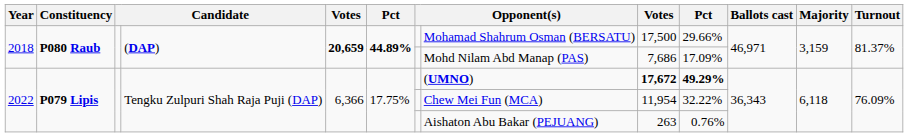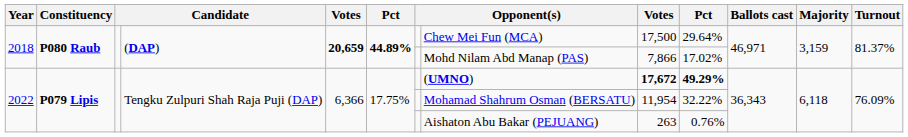(529, 36) Mohamad Shahrum Osman (BERSATU) -> (483, 36) Chew Mei Fun (MCA)
(702, 36) 29.66% -> (702, 36) 29.64%
(662, 57) 7,686 -> (662, 57) 7,866
(702, 57) 17.09% -> (702, 57) 17.02%
(483, 100) Chew Mei Fun (MCA) -> (529, 100) Mohamad Shahrum Osman (BERSATU)
